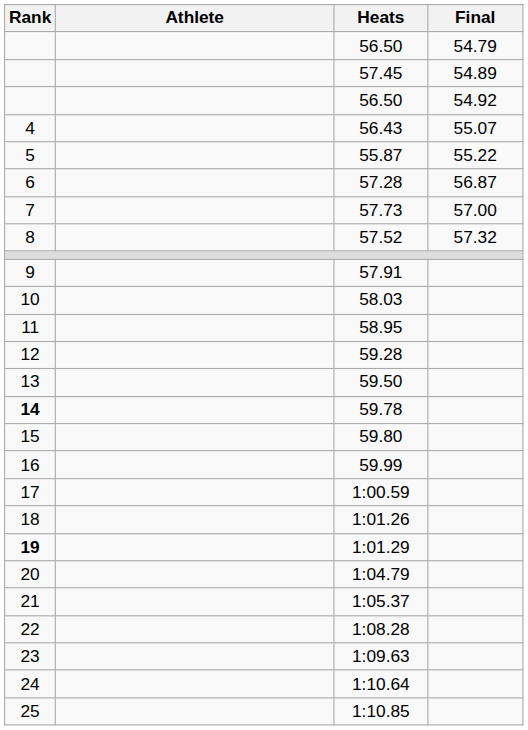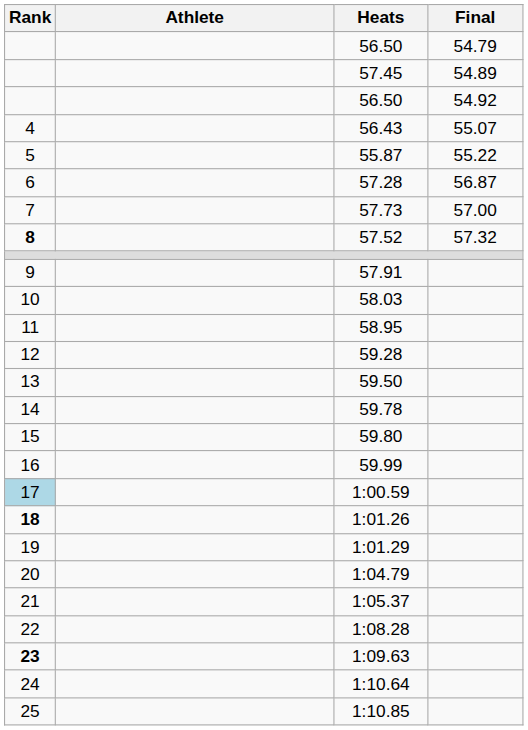(30, 237) normal -> (30, 237) bold
(30, 409) bold -> (30, 409) normal
(30, 492) no background -> (30, 492) lightblue background
(30, 519) normal -> (30, 519) bold
(30, 546) bold -> (30, 546) normal
(30, 656) normal -> (30, 656) bold
